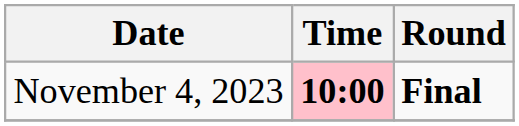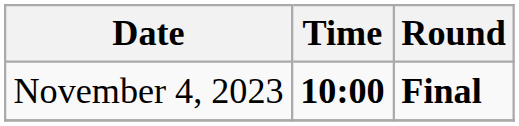(342, 90) pink background -> (342, 90) no background
